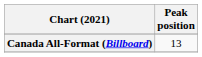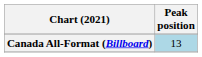(176, 43) no background -> (176, 43) lightblue background
